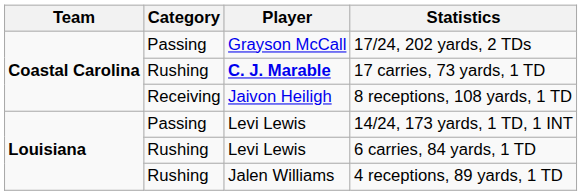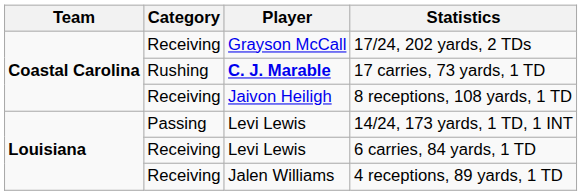(177, 44) Passing -> (184, 44) Receiving
(178, 150) Rushing -> (184, 150) Receiving
(178, 176) Rushing -> (184, 176) Receiving
